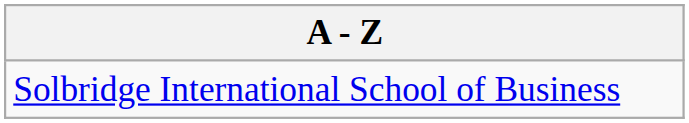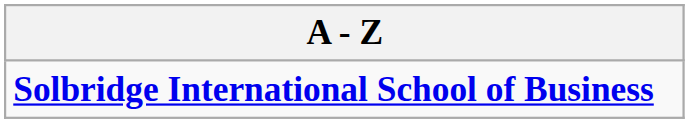(317, 88) normal -> (334, 88) bold
